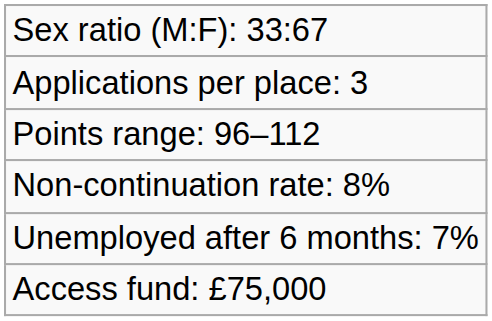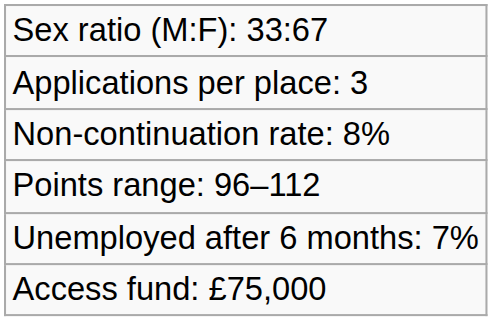(166, 133) Points range: 96–112 -> (201, 133) Non-continuation rate: 8%
(201, 185) Non-continuation rate: 8% -> (166, 185) Points range: 96–112
